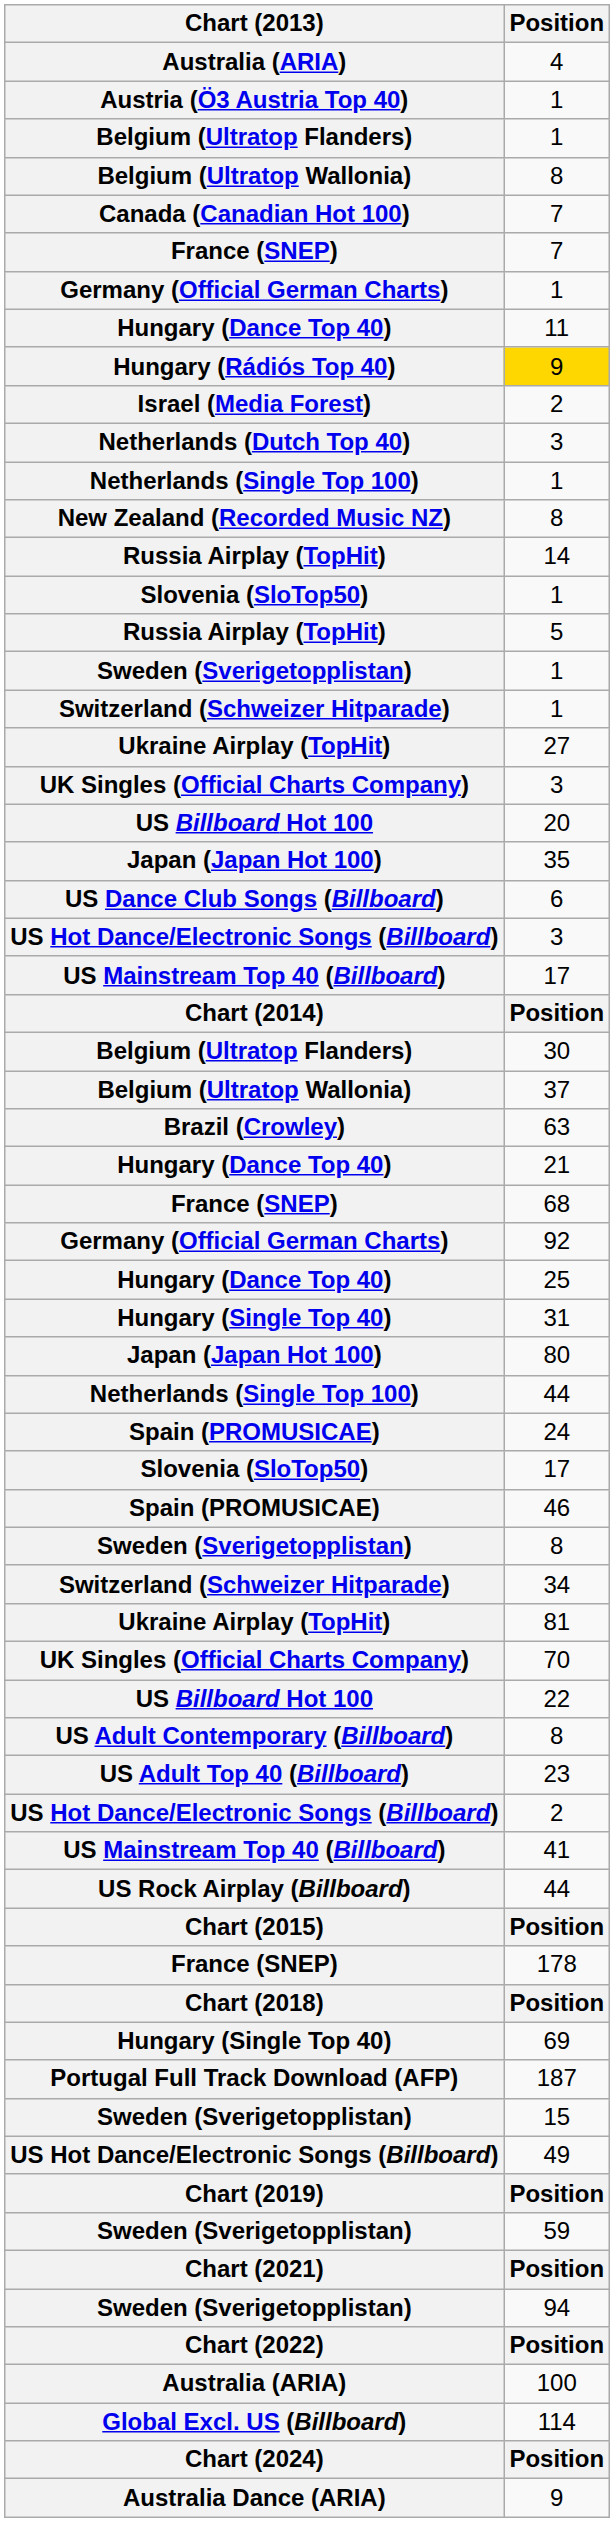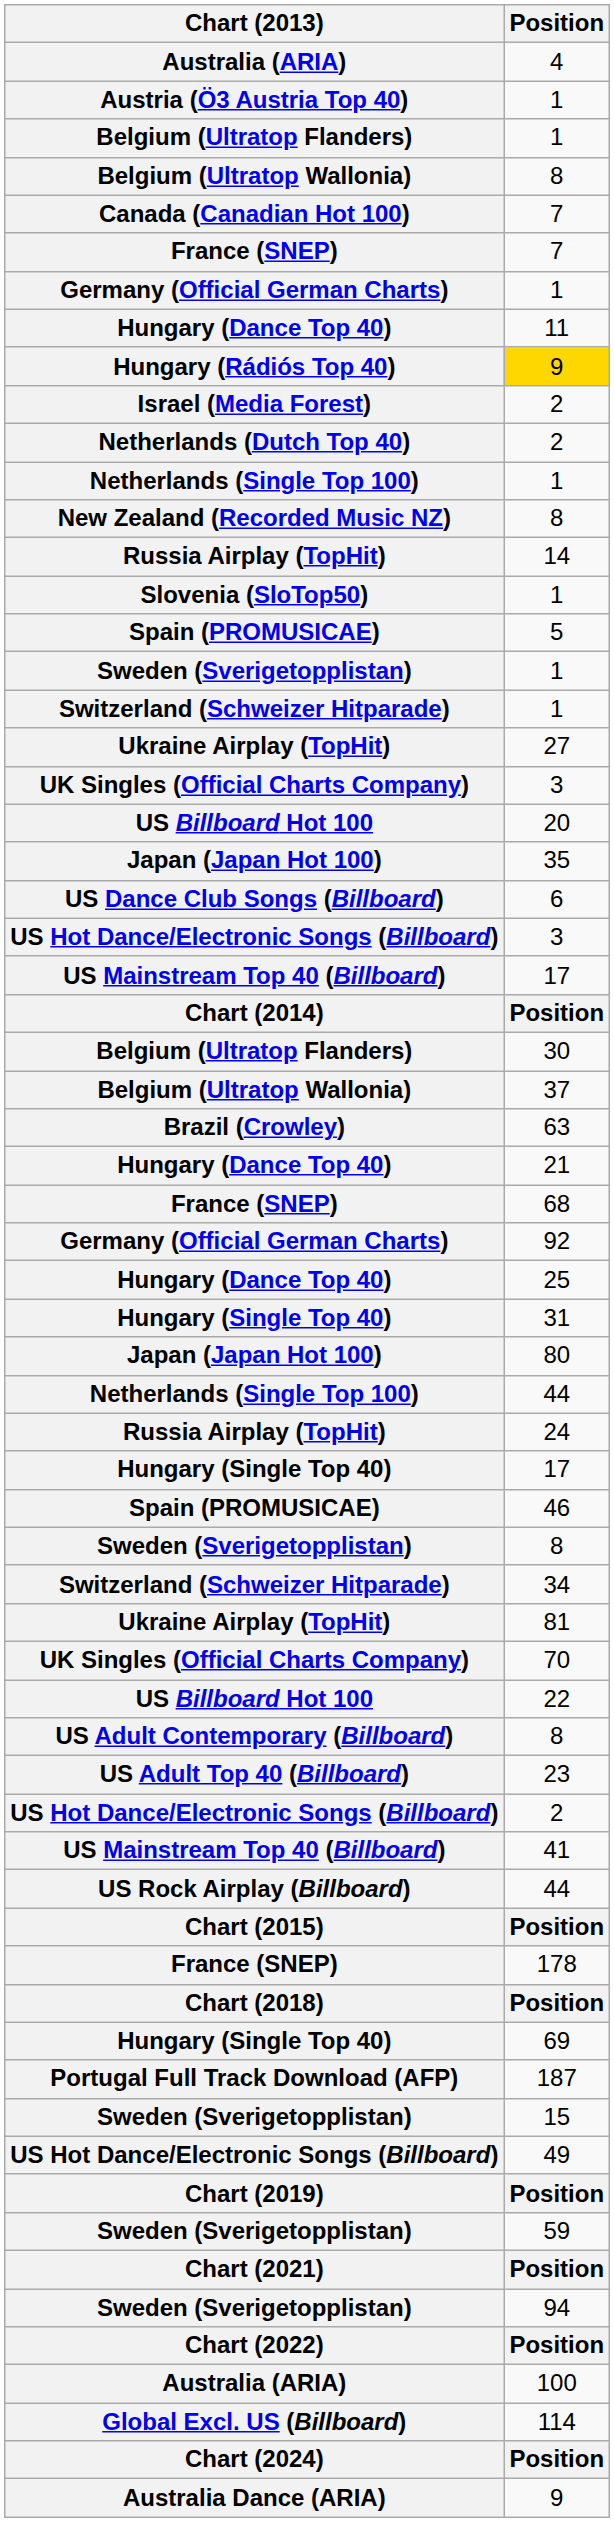(557, 442) 3 -> (557, 442) 2
(254, 632) Russia Airplay (TopHit) -> (254, 632) Spain (PROMUSICAE)
(254, 1431) Spain (PROMUSICAE) -> (254, 1431) Russia Airplay (TopHit)
(254, 1469) Slovenia (SloTop50) -> (254, 1469) Hungary (Single Top 40)
